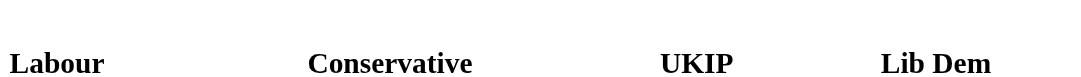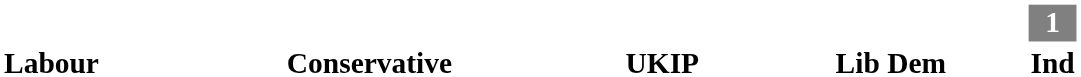+ column: (1053, 22)
